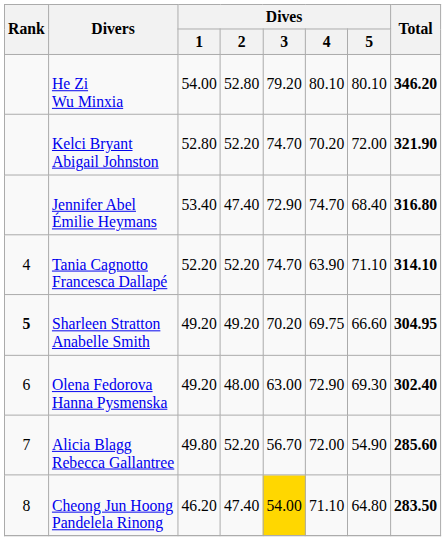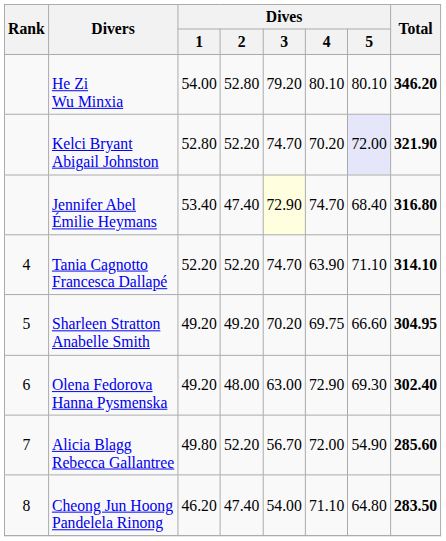(369, 144) no background -> (369, 144) lavender background
(284, 204) no background -> (284, 204) lightyellow background
(26, 324) bold -> (26, 324) normal
(284, 505) gold background -> (284, 505) no background
